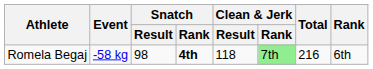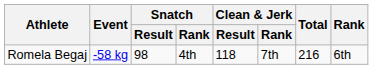(188, 55) bold -> (188, 55) normal
(270, 55) lightgreen background -> (270, 55) no background
